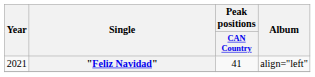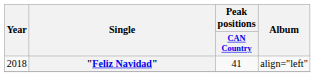(17, 63) 2021 -> (17, 63) 2018
